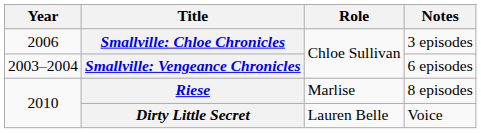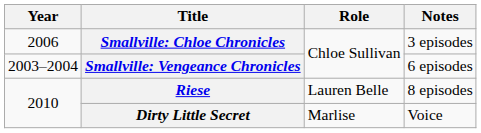(331, 90) Marlise -> (348, 90) Lauren Belle
(348, 115) Lauren Belle -> (331, 115) Marlise
